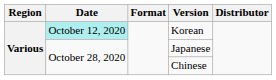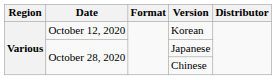(87, 30) paleturquoise background -> (87, 30) no background
